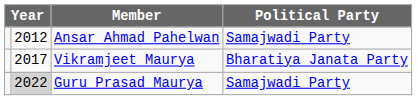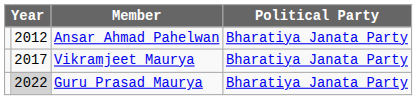(288, 38) Samajwadi Party -> (317, 38) Bharatiya Janata Party
(288, 83) Samajwadi Party -> (317, 83) Bharatiya Janata Party
